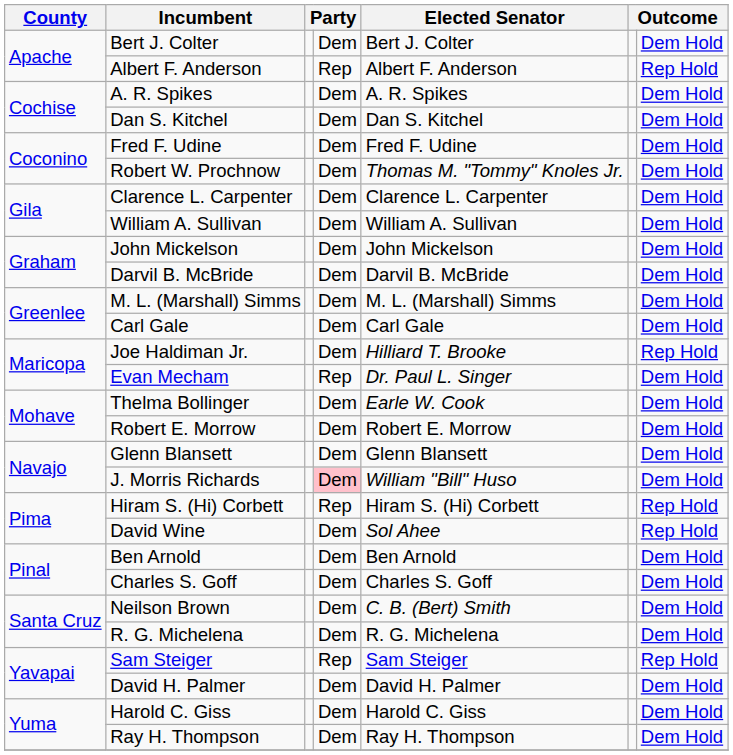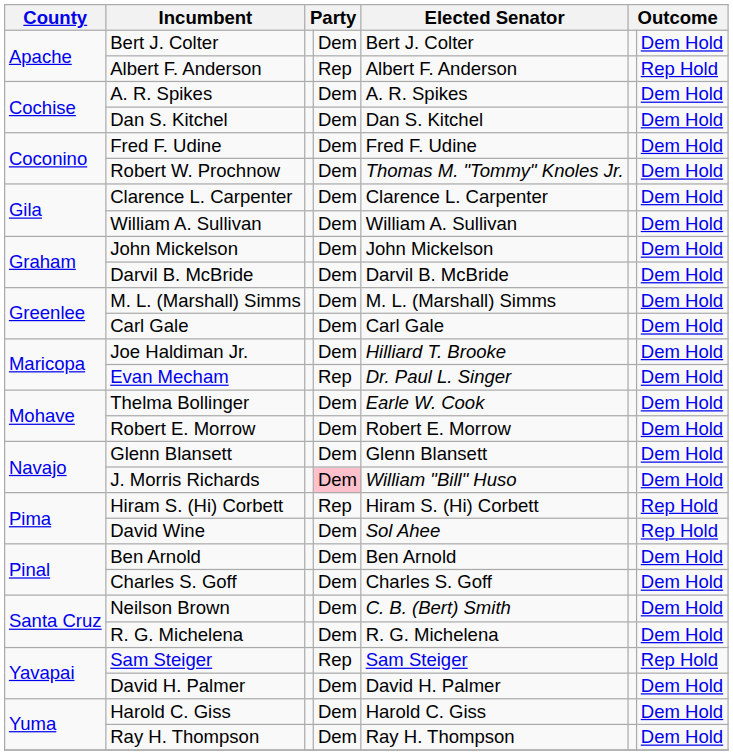(679, 351) Rep Hold -> (682, 351) Dem Hold
